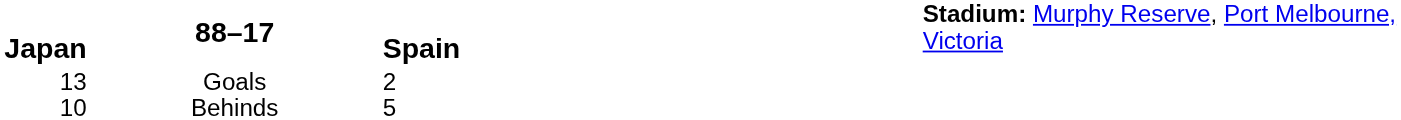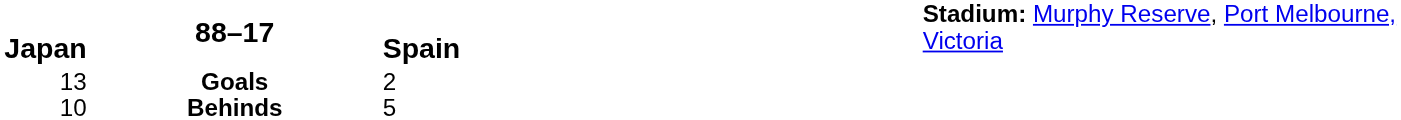(235, 95) normal -> (235, 95) bold
